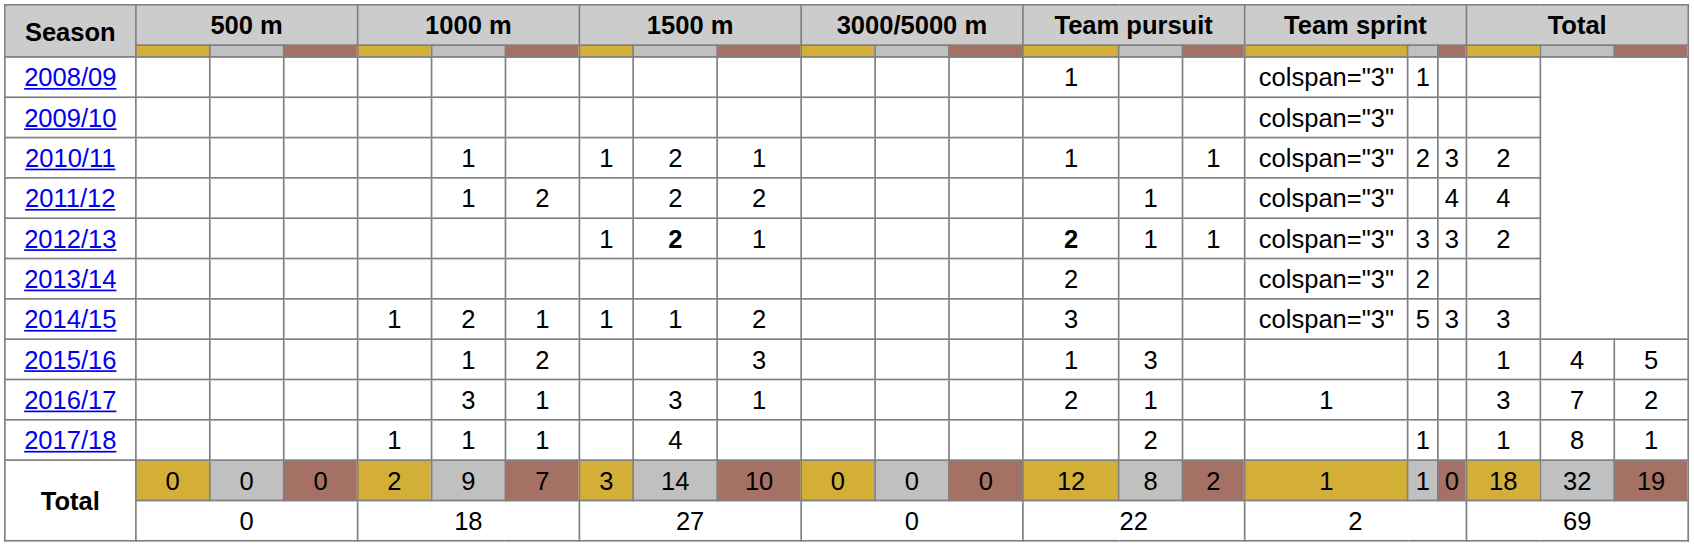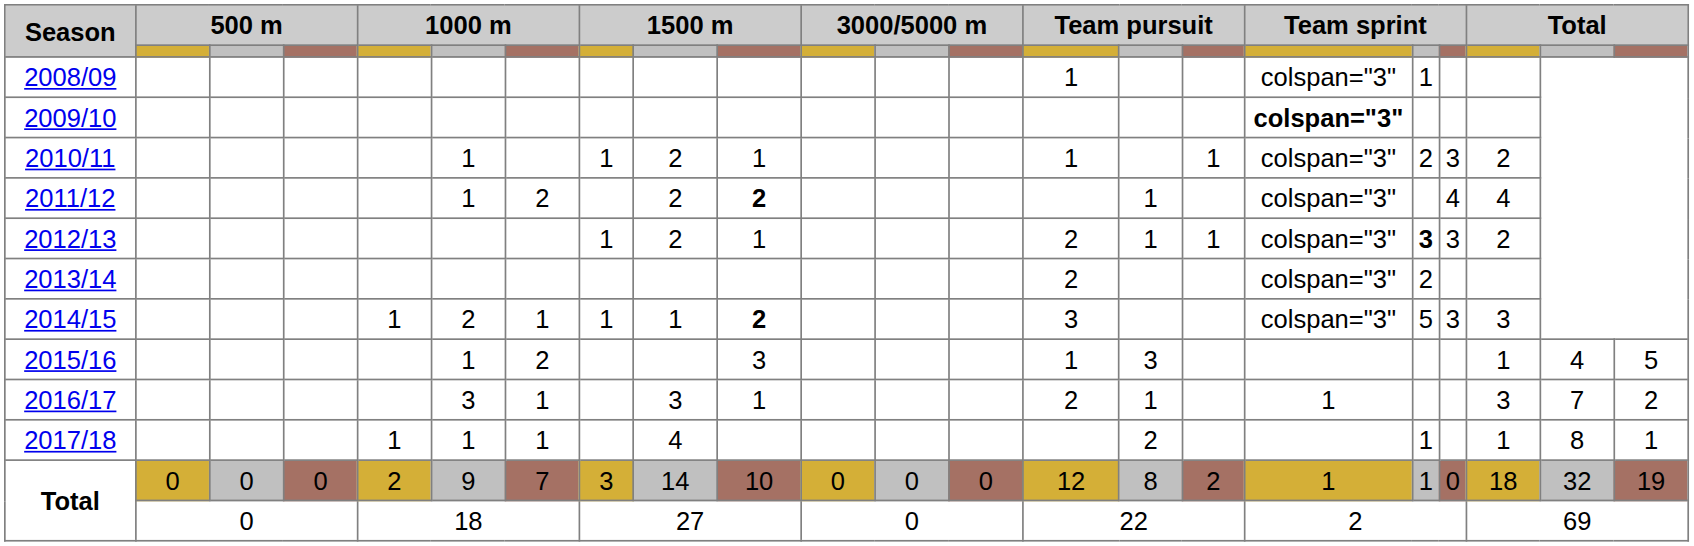(1326, 117) normal -> (1328, 117) bold
(759, 198) normal -> (759, 198) bold
(675, 238) bold -> (675, 238) normal
(1071, 238) bold -> (1071, 238) normal
(1423, 238) normal -> (1426, 238) bold
(759, 319) normal -> (759, 319) bold
